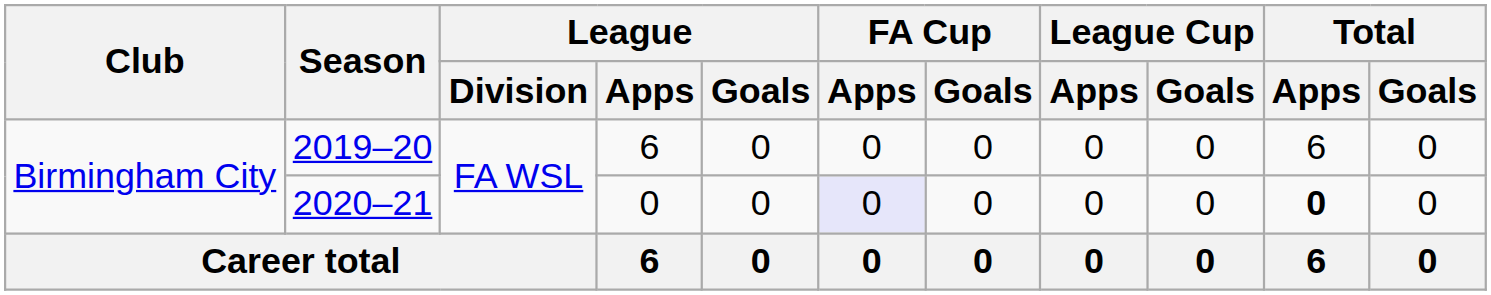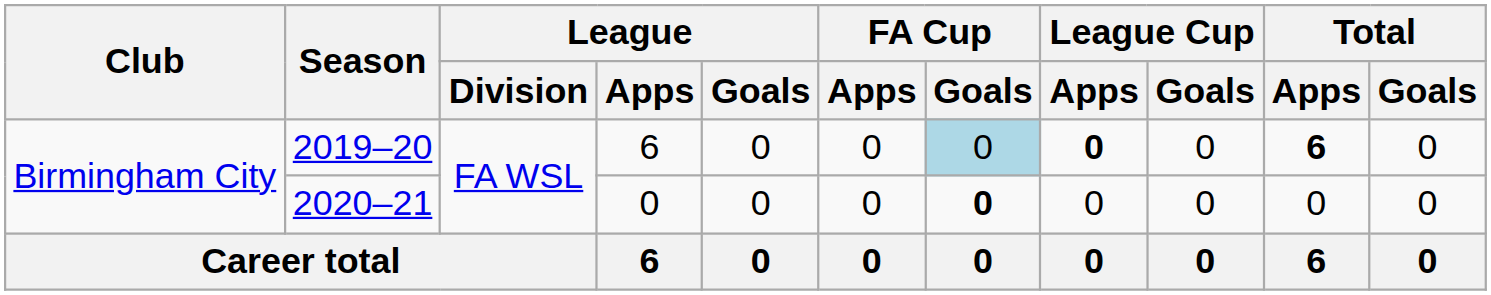(983, 146) no background -> (983, 146) lightblue background
(1094, 146) normal -> (1094, 146) bold
(1316, 146) normal -> (1316, 146) bold
(872, 203) lavender background -> (872, 203) no background
(983, 203) normal -> (983, 203) bold
(1316, 203) bold -> (1316, 203) normal
